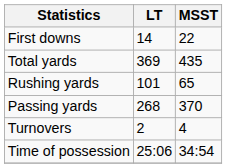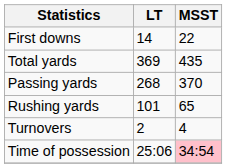rows swapped: (53, 83) <-> (52, 106)
(196, 151) no background -> (196, 151) pink background
